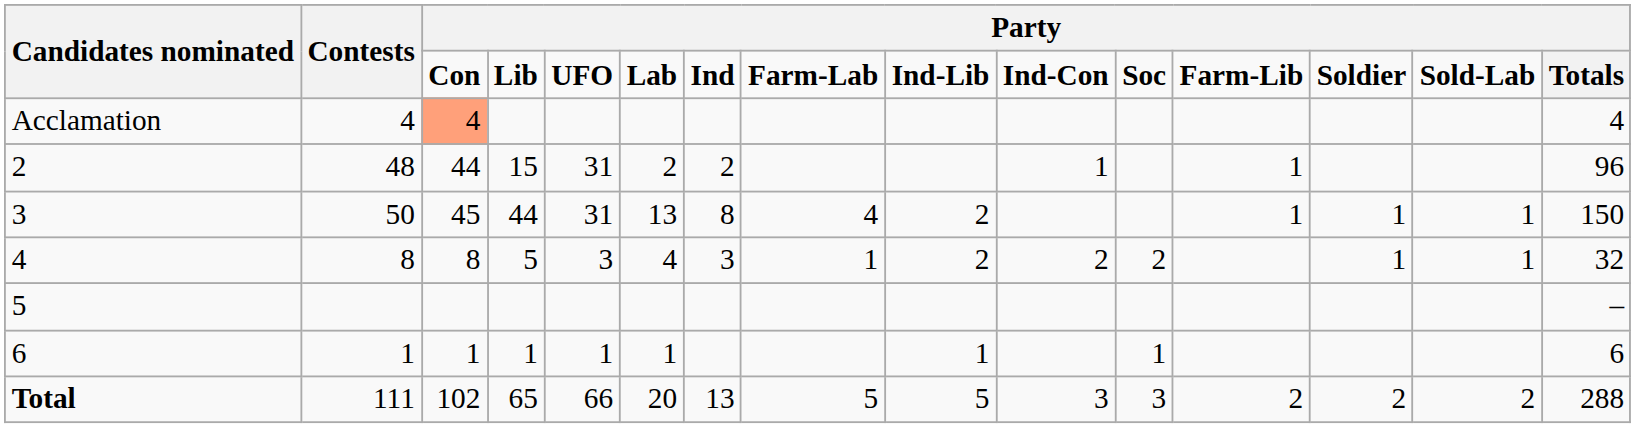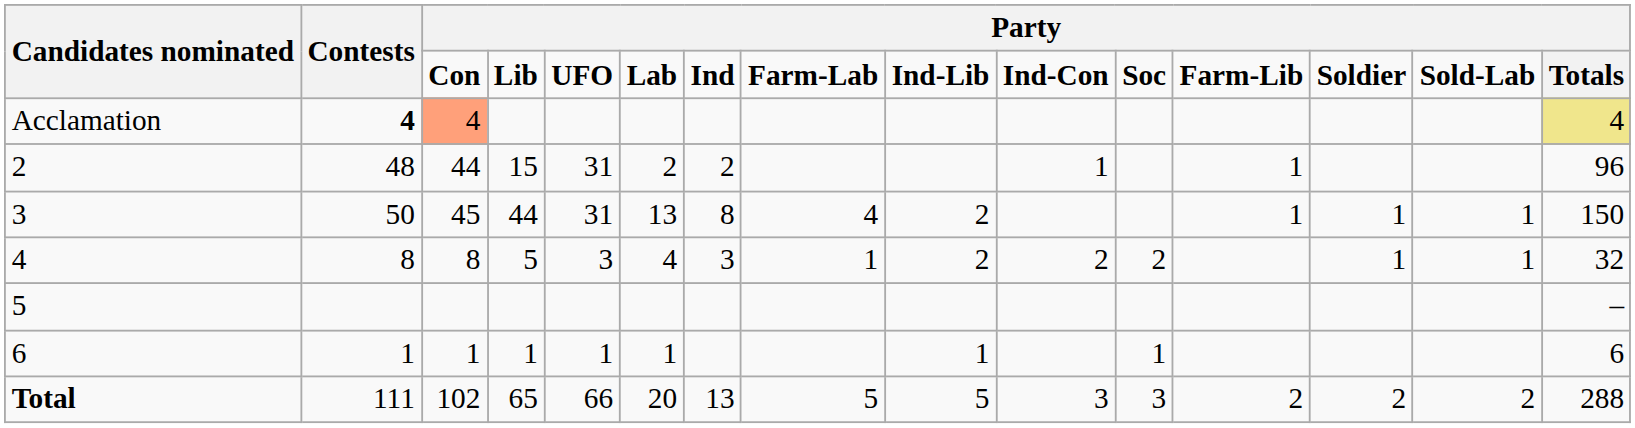(407, 120) normal -> (407, 120) bold
(1617, 120) no background -> (1617, 120) khaki background
